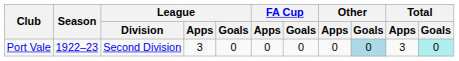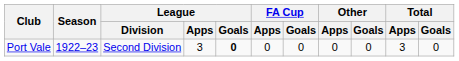(234, 47) normal -> (234, 47) bold
(368, 47) lightblue background -> (368, 47) no background
(436, 47) paleturquoise background -> (436, 47) no background
